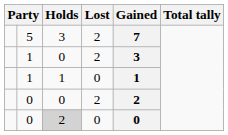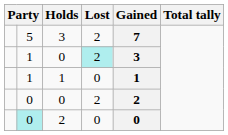(97, 57) no background -> (97, 57) paleturquoise background
(29, 120) no background -> (29, 120) paleturquoise background
(62, 120) lightgrey background -> (62, 120) no background
